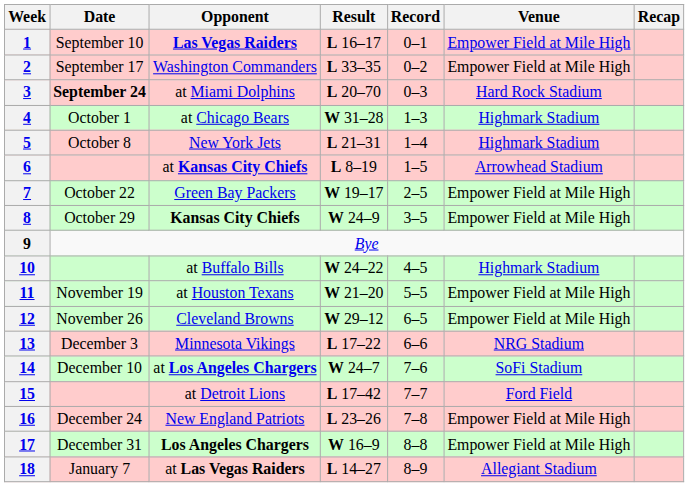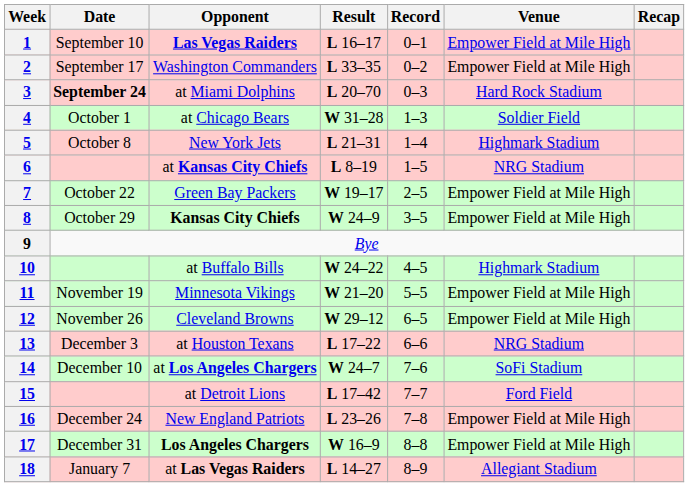(539, 117) Highmark Stadium -> (539, 117) Soldier Field
(539, 167) Arrowhead Stadium -> (539, 167) NRG Stadium
(235, 293) at Houston Texans -> (235, 293) Minnesota Vikings
(235, 343) Minnesota Vikings -> (235, 343) at Houston Texans
